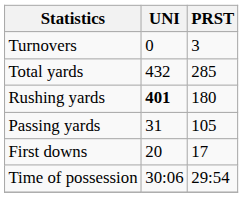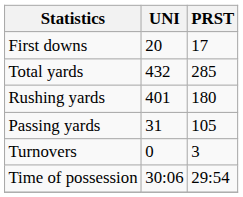rows swapped: (48, 151) <-> (43, 45)
(158, 98) bold -> (158, 98) normal
